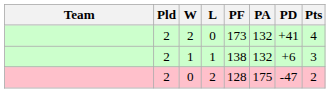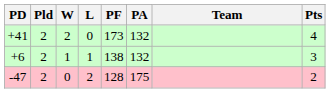columns swapped: (79, 14) <-> (289, 14)
